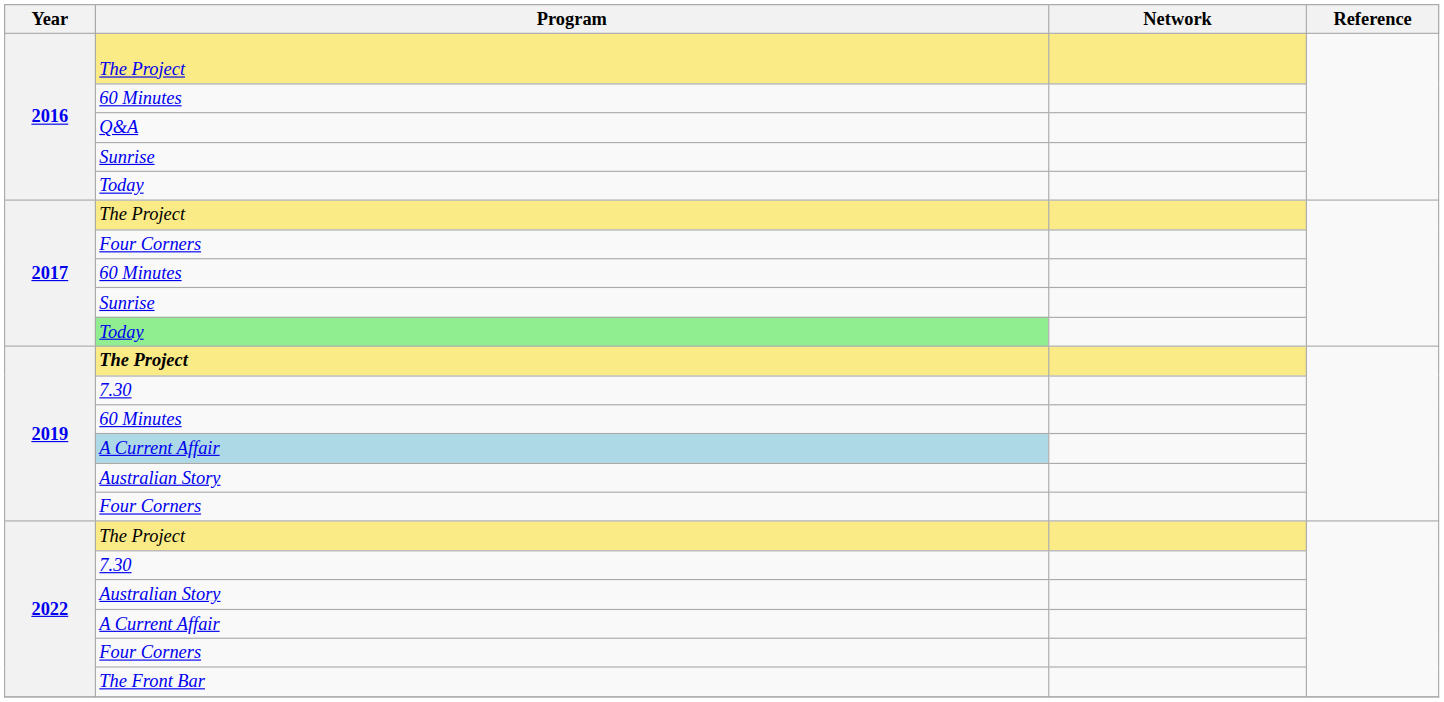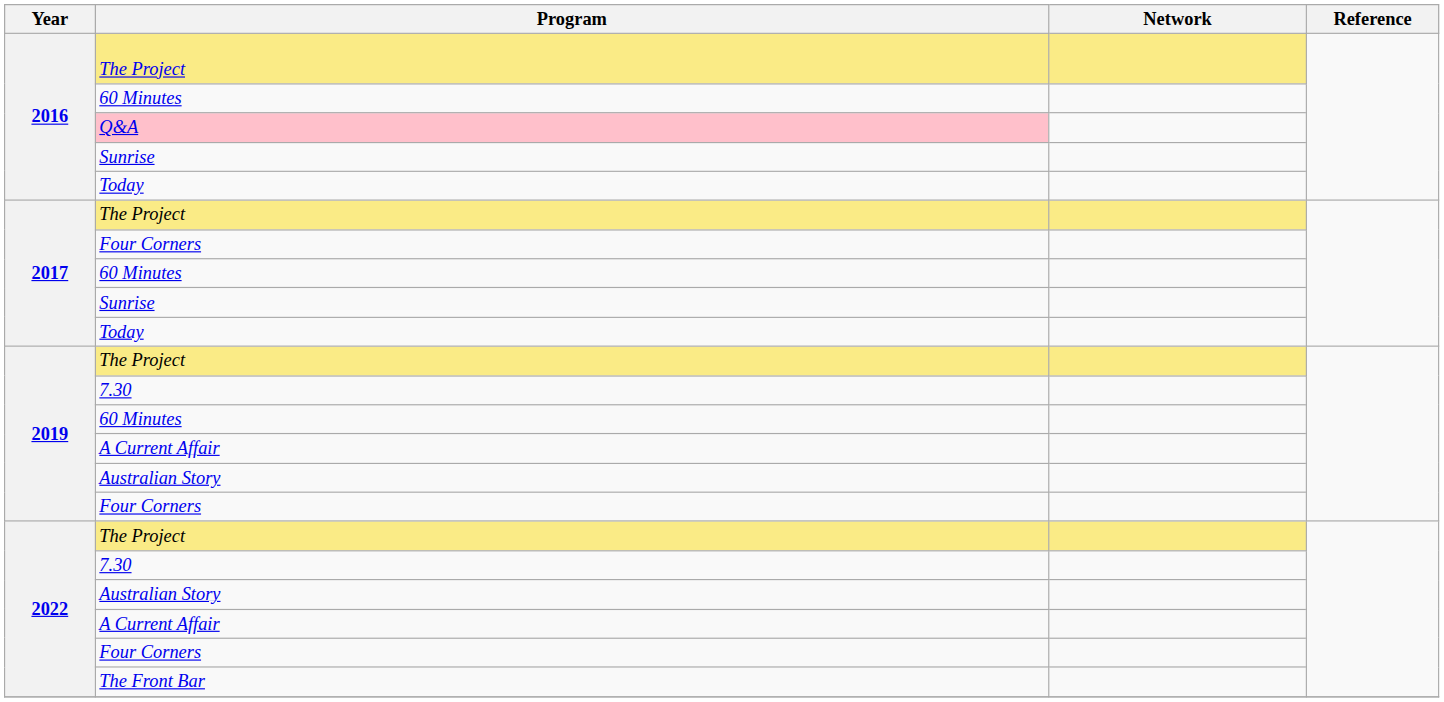(119, 127) no background -> (119, 127) pink background
(121, 331) lightgreen background -> (121, 331) no background
(144, 360) bold -> (142, 360) normal
(159, 448) lightblue background -> (159, 448) no background
